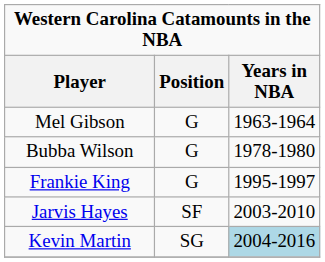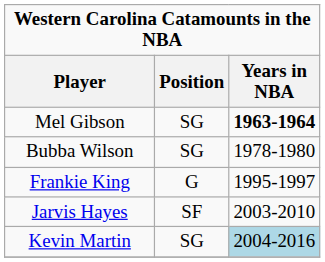(192, 121) G -> (192, 121) SG
(274, 121) normal -> (274, 121) bold
(192, 151) G -> (192, 151) SG
